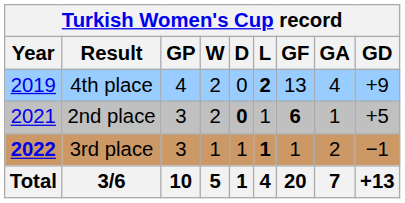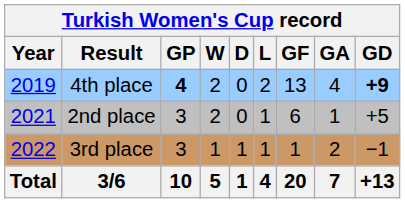(181, 85) normal -> (181, 85) bold
(265, 85) bold -> (265, 85) normal
(377, 85) normal -> (377, 85) bold
(242, 117) bold -> (242, 117) normal
(295, 117) bold -> (295, 117) normal
(33, 149) bold -> (33, 149) normal
(265, 149) bold -> (265, 149) normal
